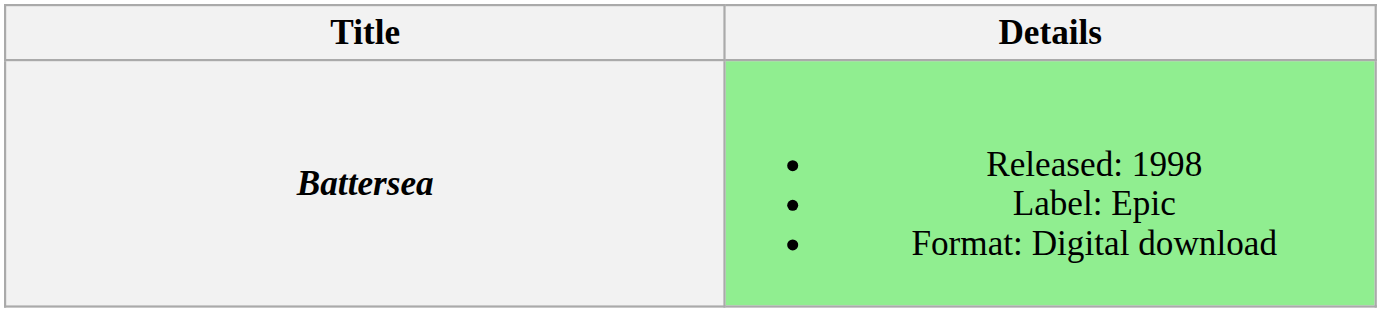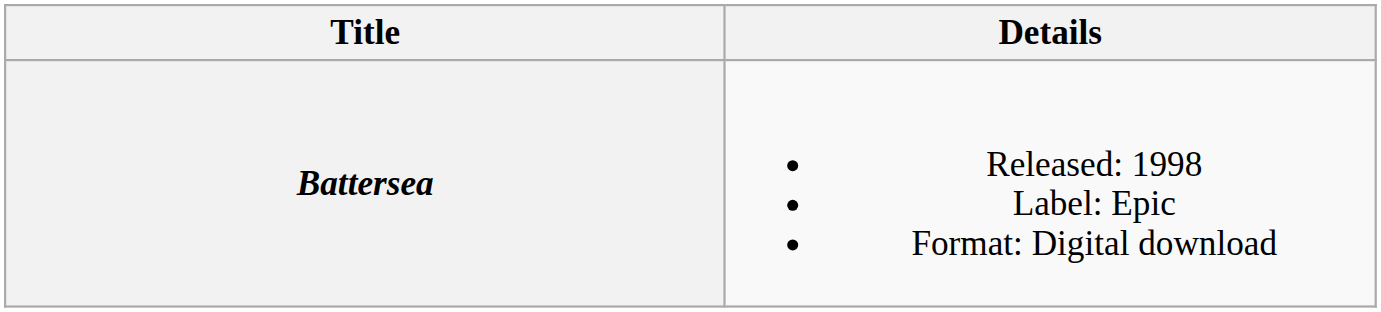(1050, 203) lightgreen background -> (1050, 203) no background
